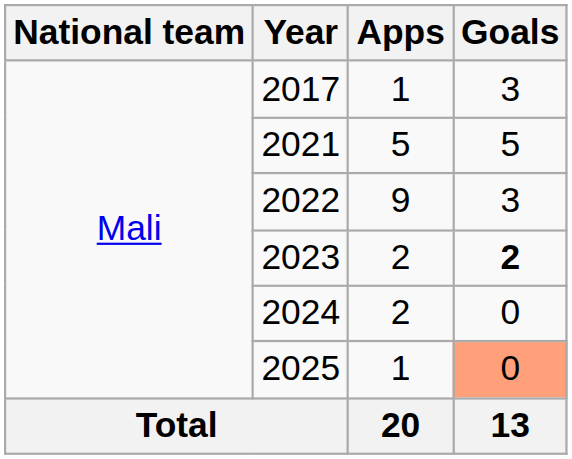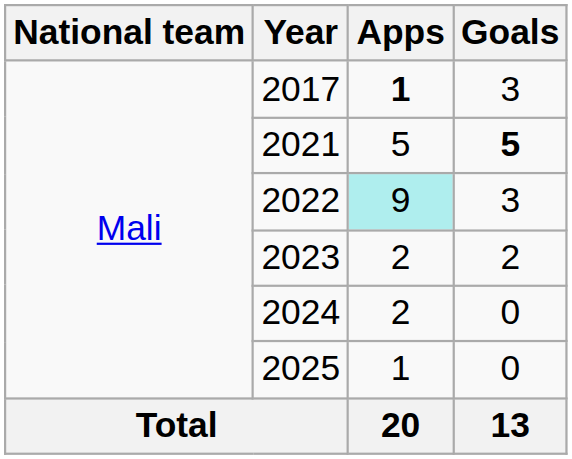(401, 88) normal -> (401, 88) bold
(510, 144) normal -> (510, 144) bold
(401, 200) no background -> (401, 200) paleturquoise background
(510, 256) bold -> (510, 256) normal
(510, 369) lightsalmon background -> (510, 369) no background
